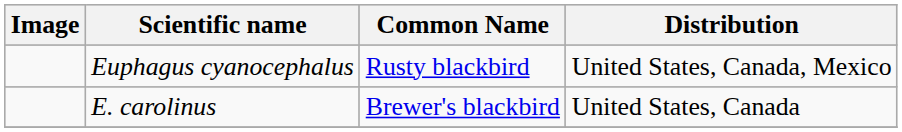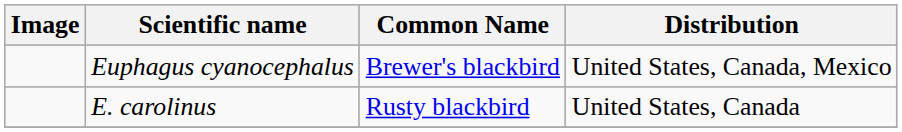(448, 65) Rusty blackbird -> (463, 65) Brewer's blackbird
(463, 106) Brewer's blackbird -> (448, 106) Rusty blackbird
